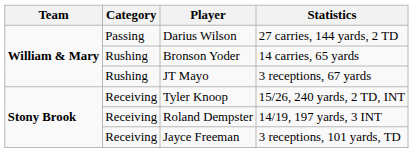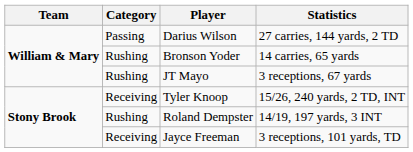(131, 116) Receiving -> (127, 116) Rushing
